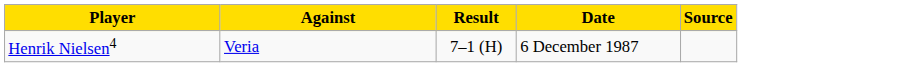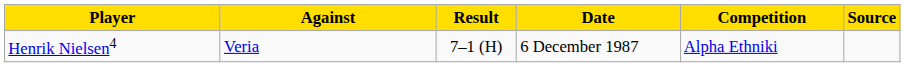+ column: (762, 17)
